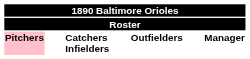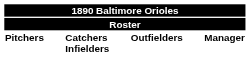(24, 38) pink background -> (24, 38) no background
